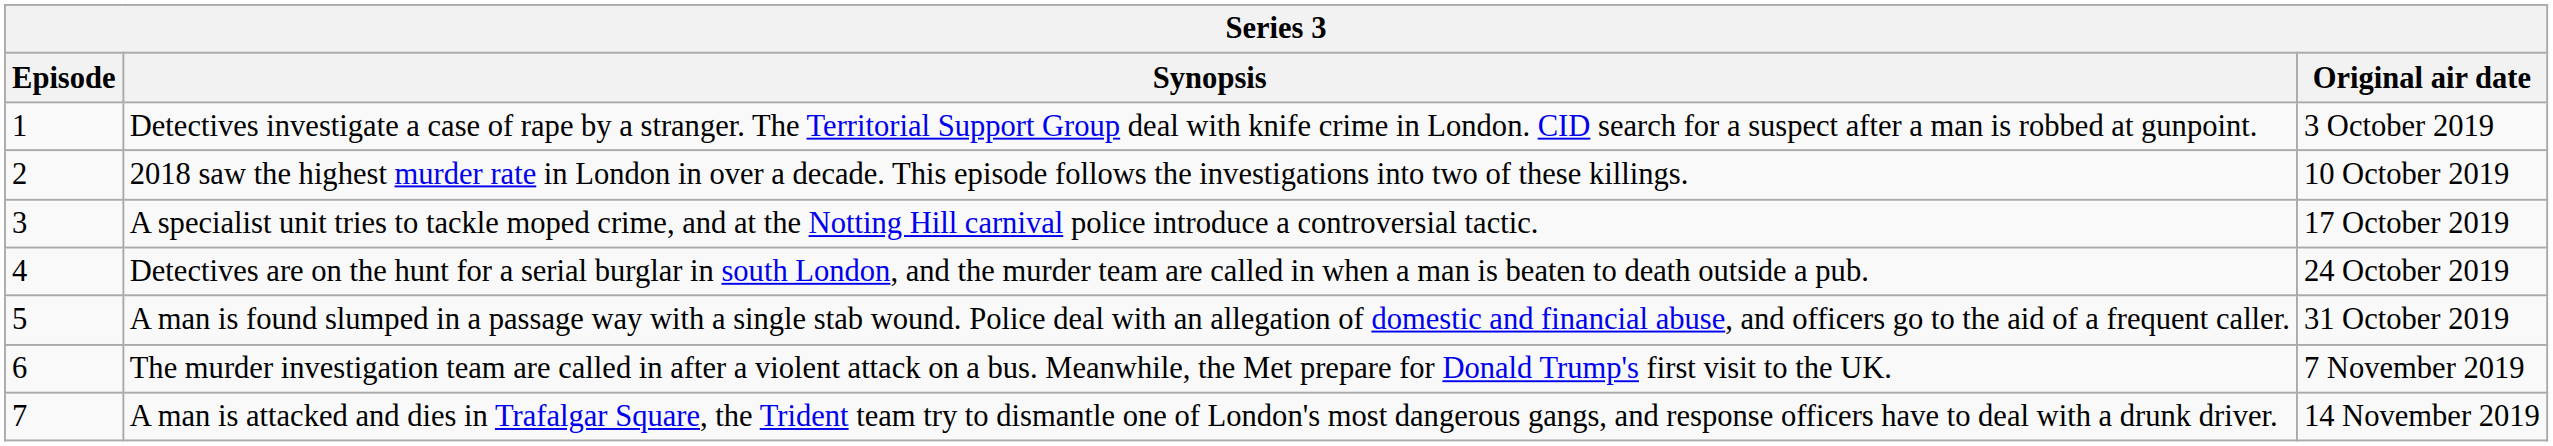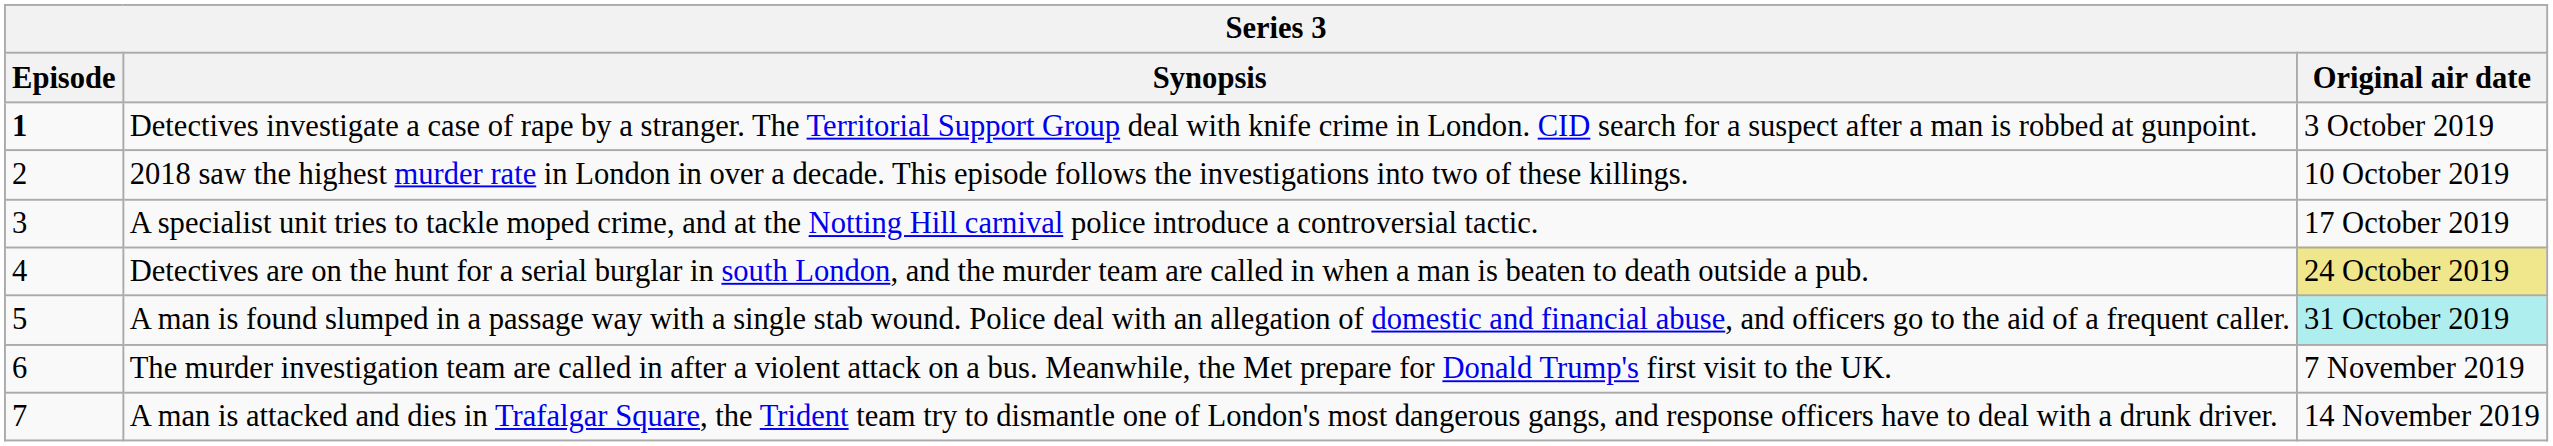(20, 125) normal -> (20, 125) bold
(2407, 271) no background -> (2407, 271) khaki background
(2407, 319) no background -> (2407, 319) paleturquoise background
